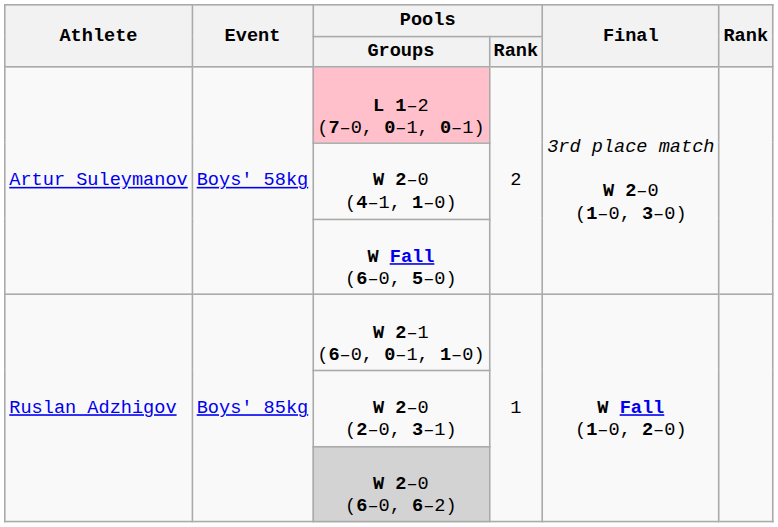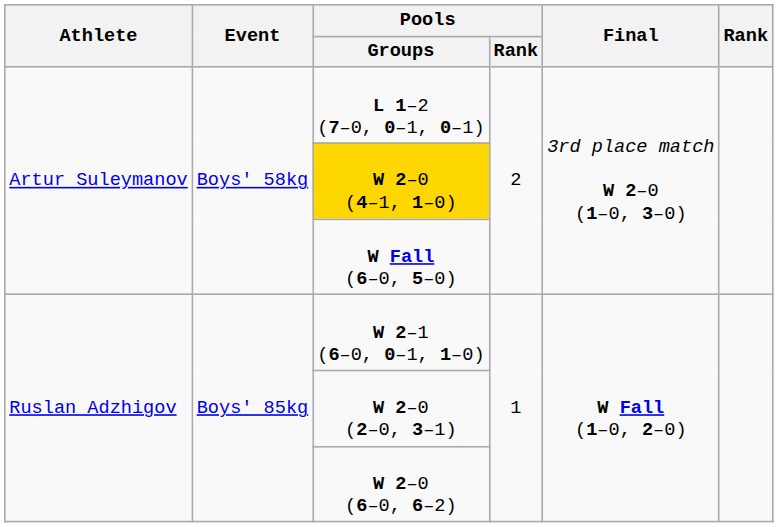(401, 116) pink background -> (401, 116) no background
(401, 192) no background -> (401, 192) gold background
(401, 495) lightgrey background -> (401, 495) no background
